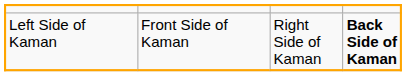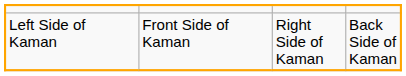(372, 42) bold -> (373, 42) normal
